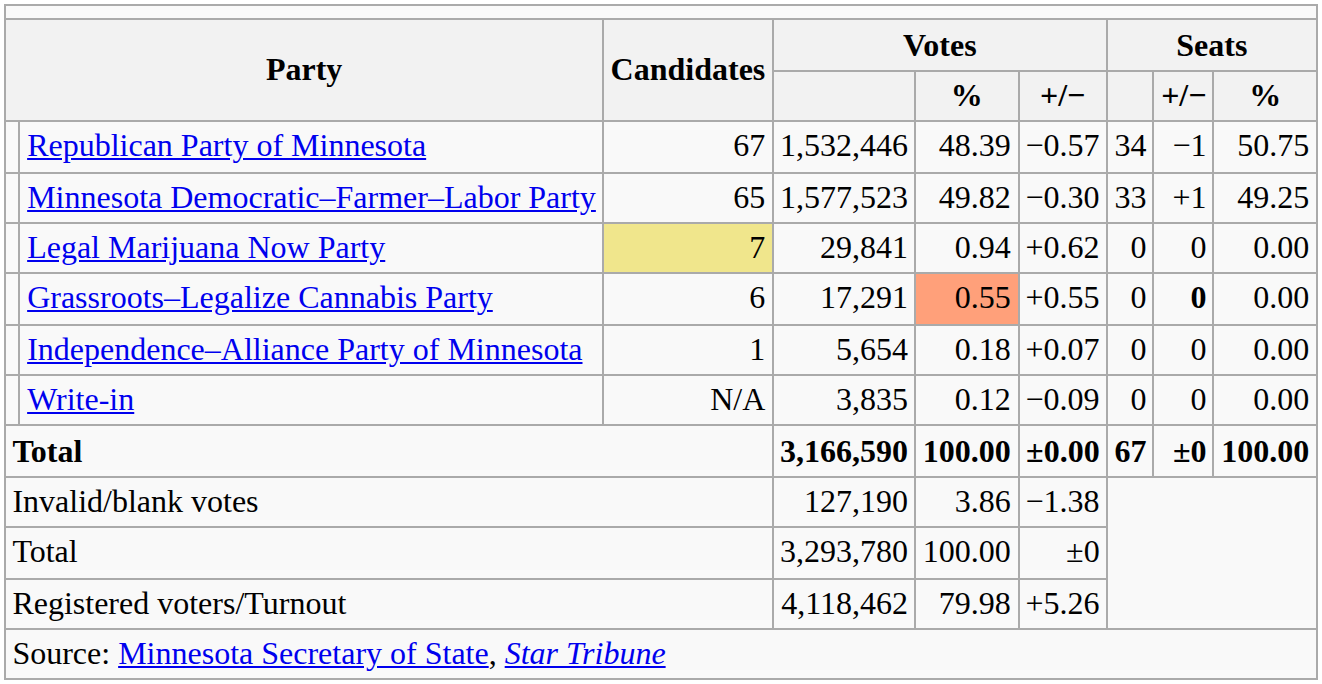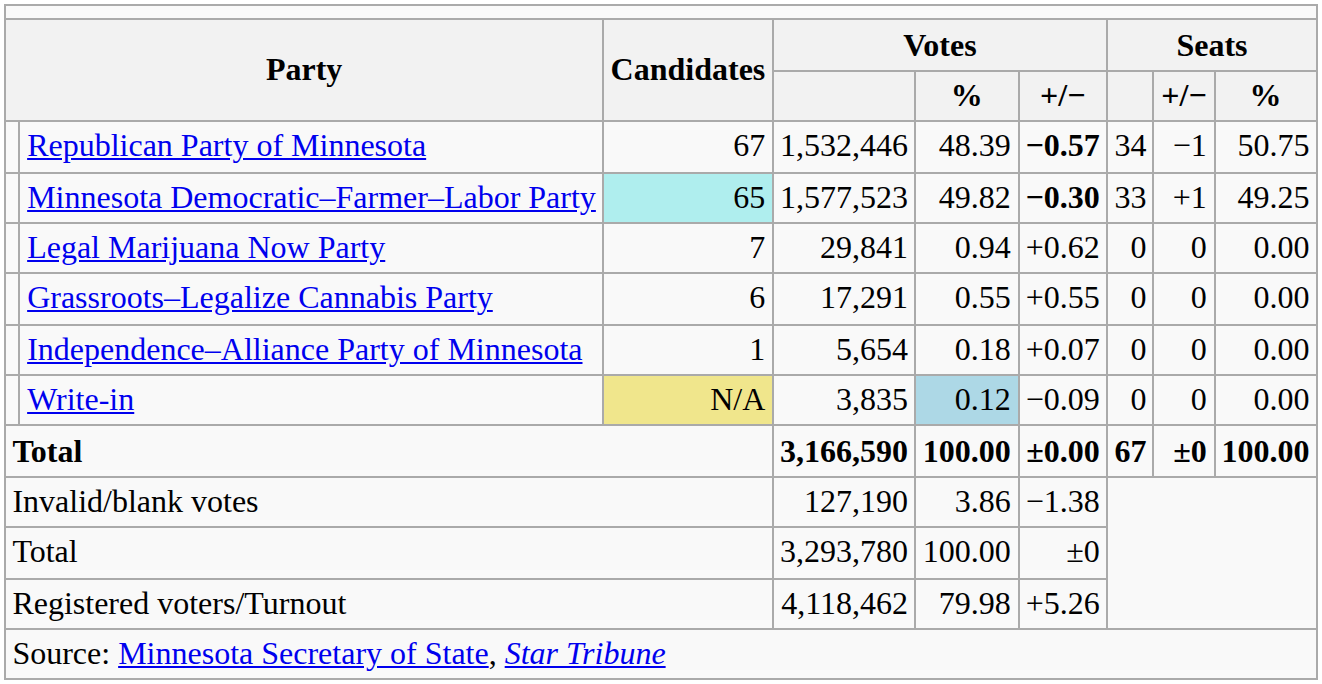(1063, 146) normal -> (1063, 146) bold
(749, 196) no background -> (749, 196) paleturquoise background
(1063, 196) normal -> (1063, 196) bold
(757, 247) khaki background -> (757, 247) no background
(983, 298) lightsalmon background -> (983, 298) no background
(1198, 298) bold -> (1199, 298) normal
(738, 399) no background -> (738, 399) khaki background
(983, 399) no background -> (983, 399) lightblue background
